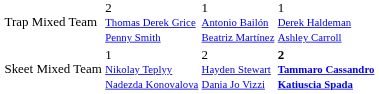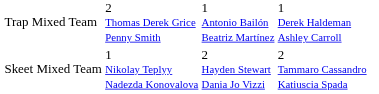(326, 69) bold -> (322, 69) normal
